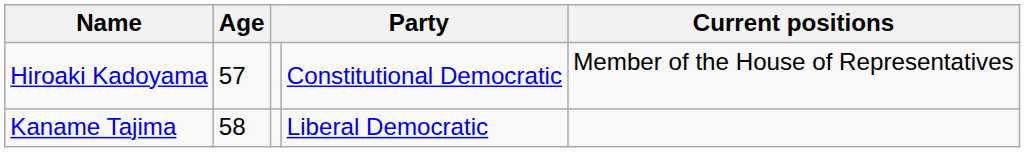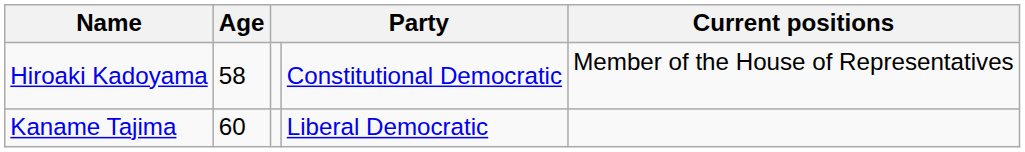(232, 75) 57 -> (232, 75) 58
(232, 127) 58 -> (232, 127) 60
